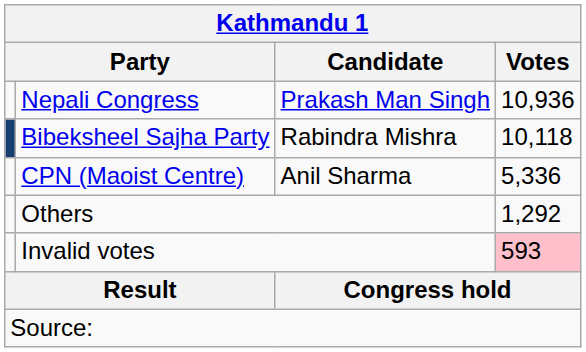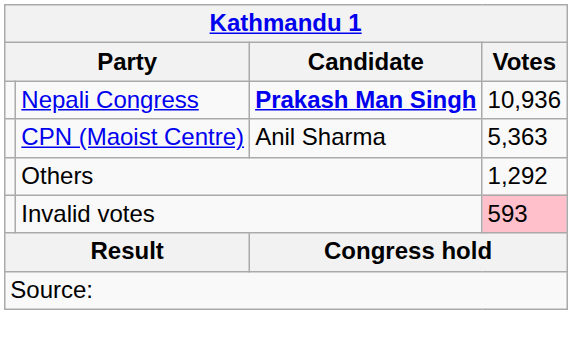(385, 99) normal -> (366, 99) bold
- row: (145, 137)
(531, 175) 5,336 -> (518, 137) 5,363
